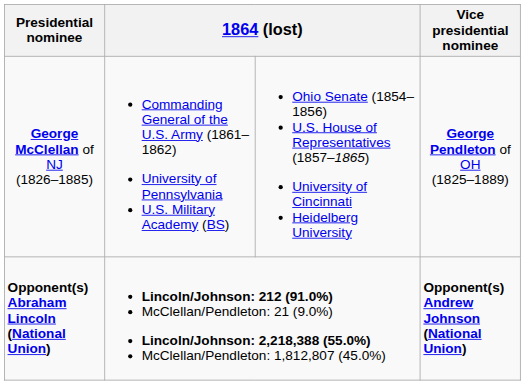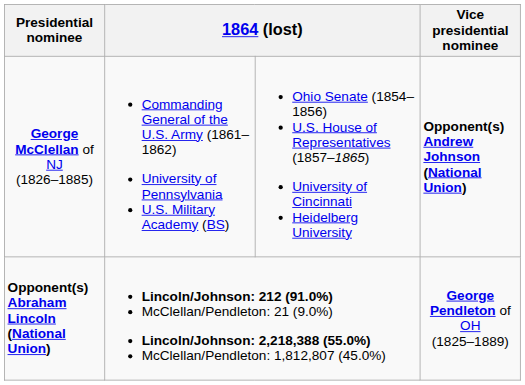(470, 156) George Pendleton of OH (1825–1889) -> (464, 156) Opponent(s) Andrew Johnson (National Union)
(464, 318) Opponent(s) Andrew Johnson (National Union) -> (470, 318) George Pendleton of OH (1825–1889)
